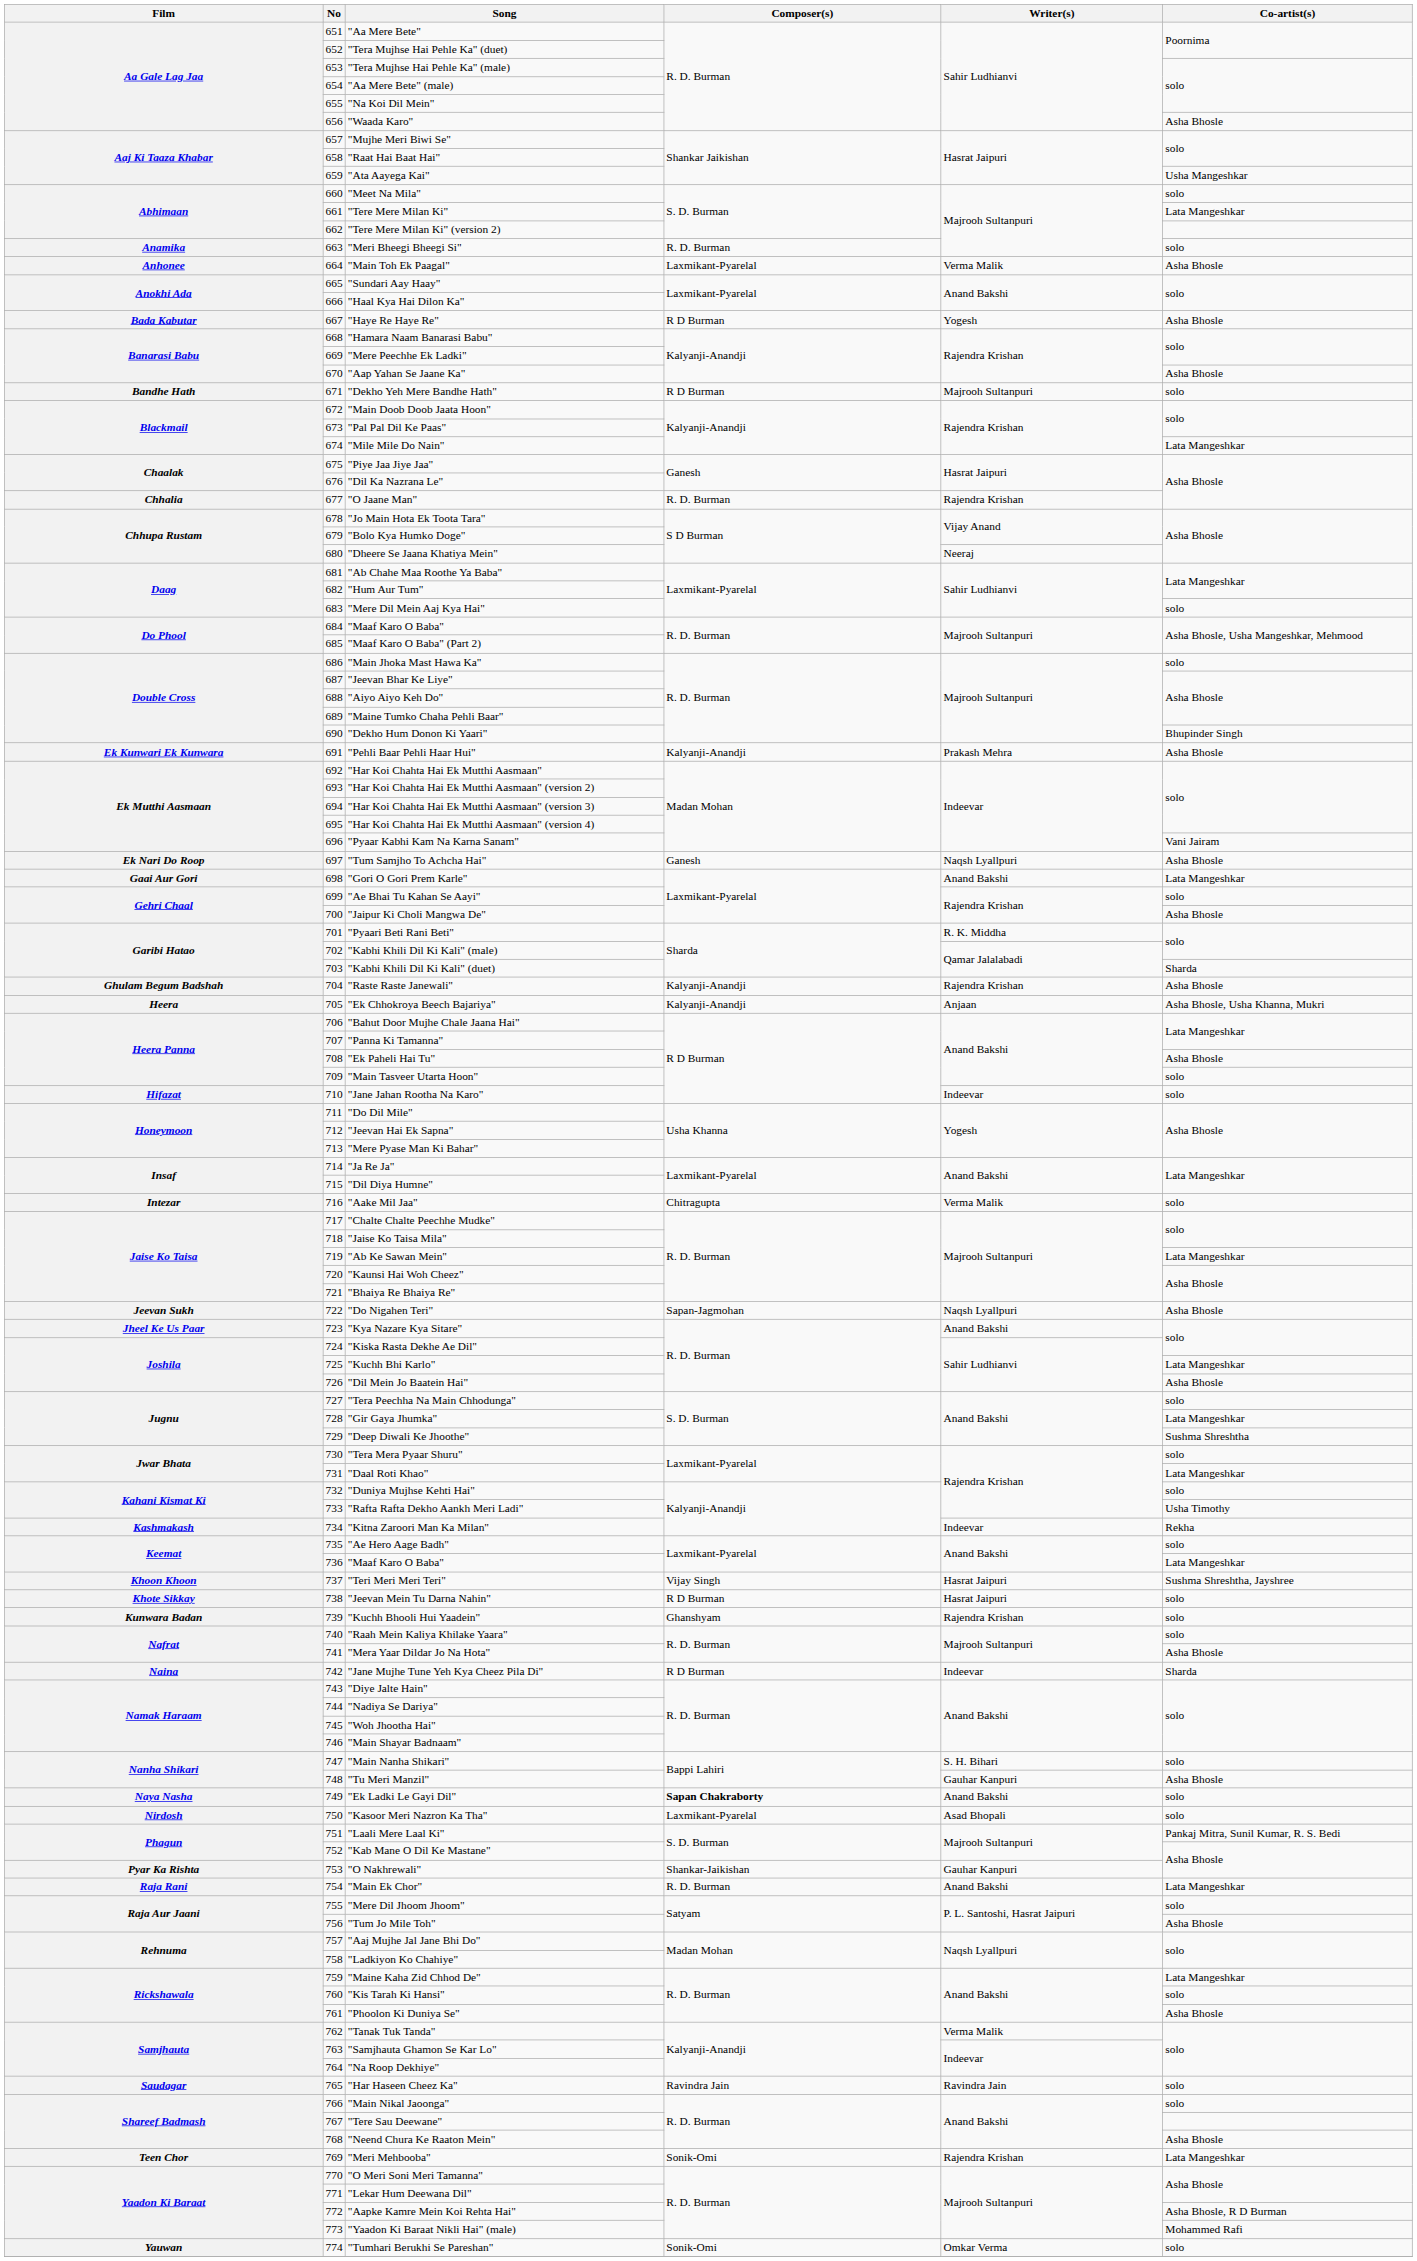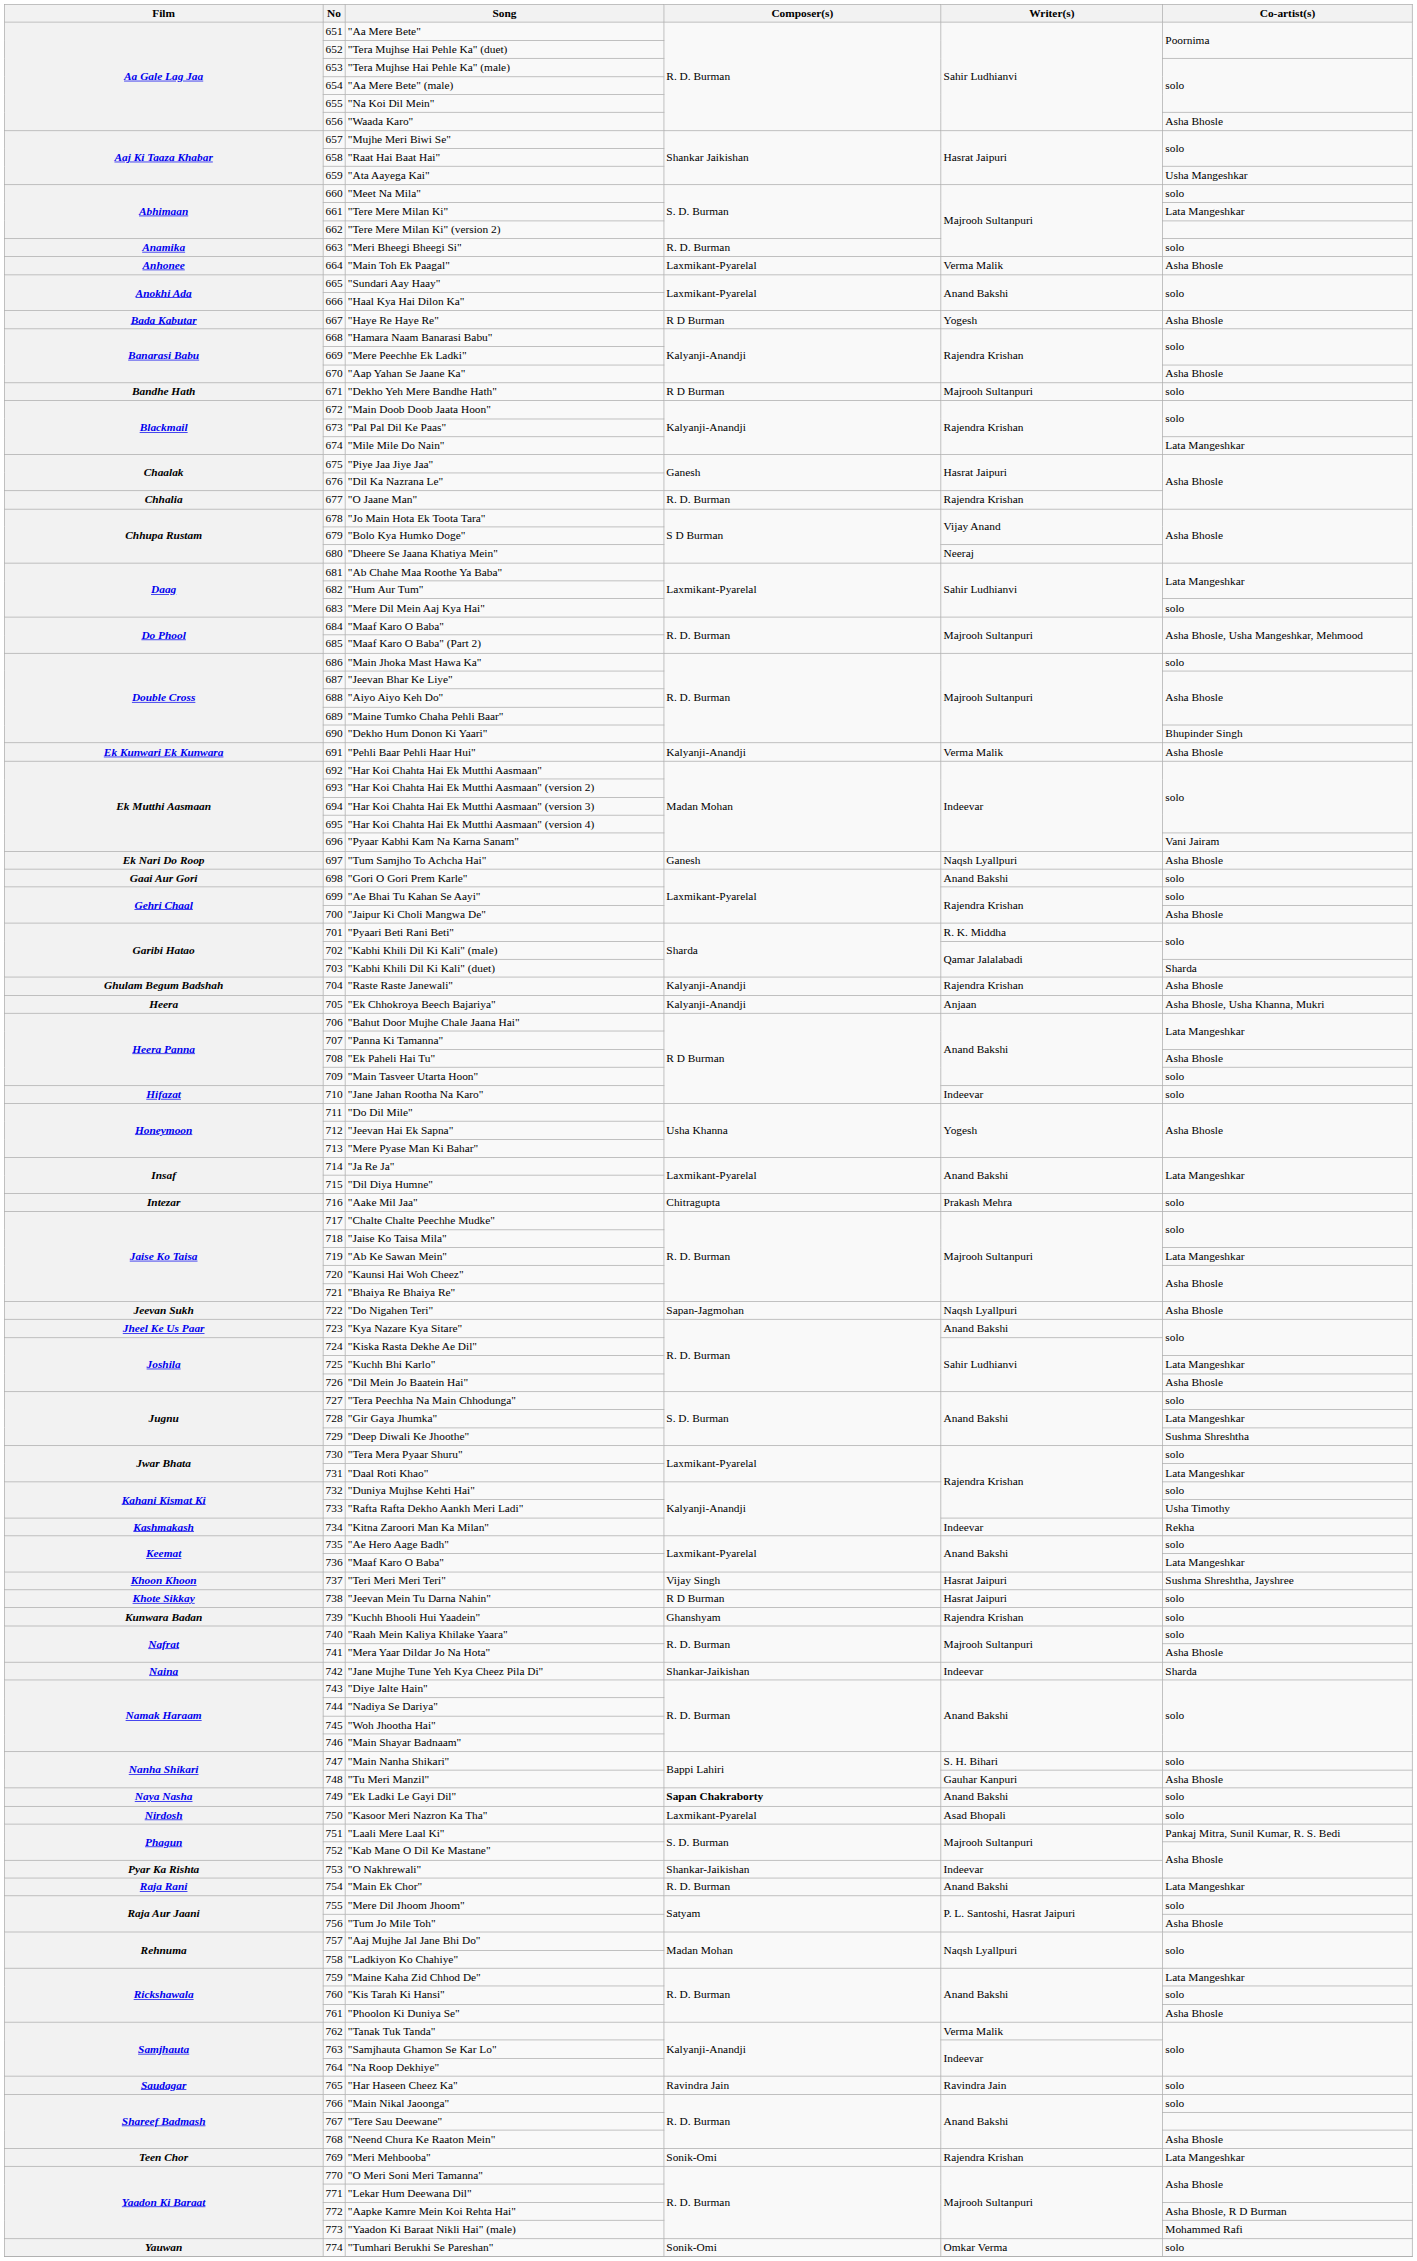(978, 752) Prakash Mehra -> (973, 752) Verma Malik
(1205, 878) Lata Mangeshkar -> (1175, 878) solo
(973, 1202) Verma Malik -> (978, 1202) Prakash Mehra
(695, 1671) R D Burman -> (708, 1671) Shankar-Jaikishan
(980, 1869) Gauhar Kanpuri -> (963, 1869) Indeevar
